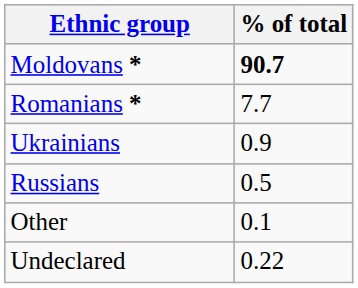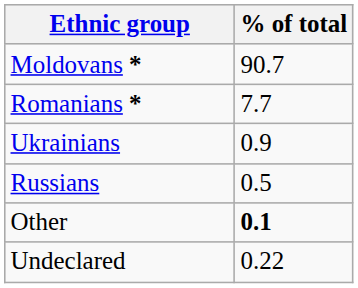(262, 63) bold -> (262, 63) normal
(256, 222) normal -> (256, 222) bold
